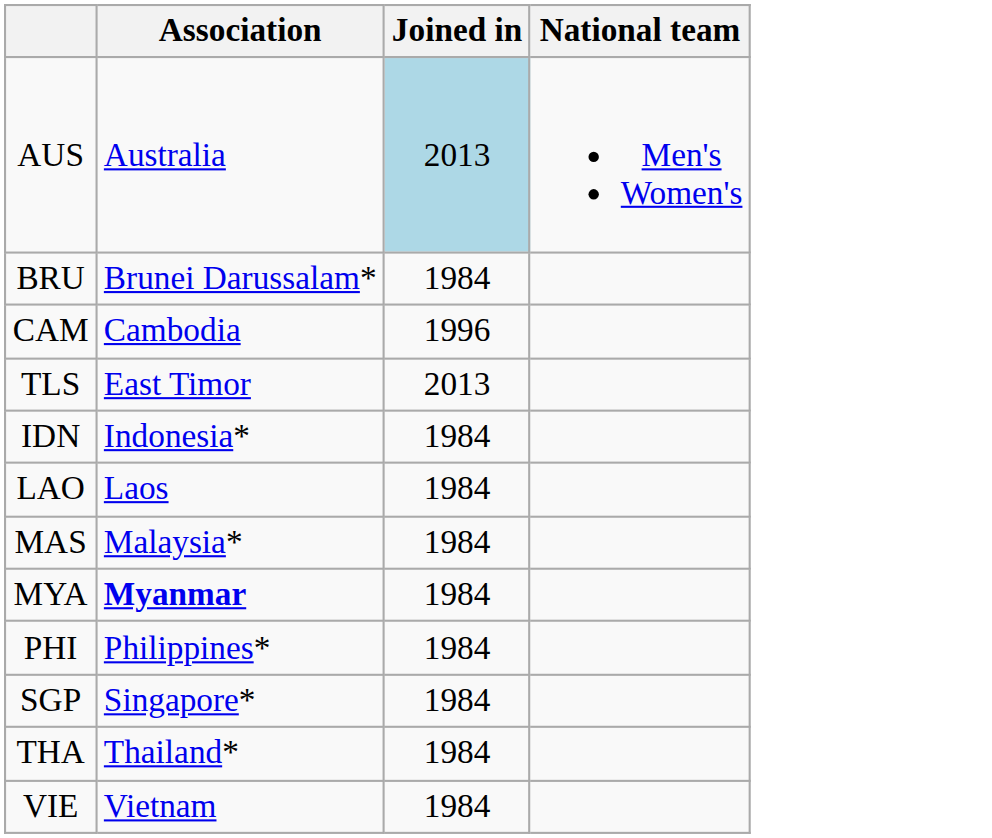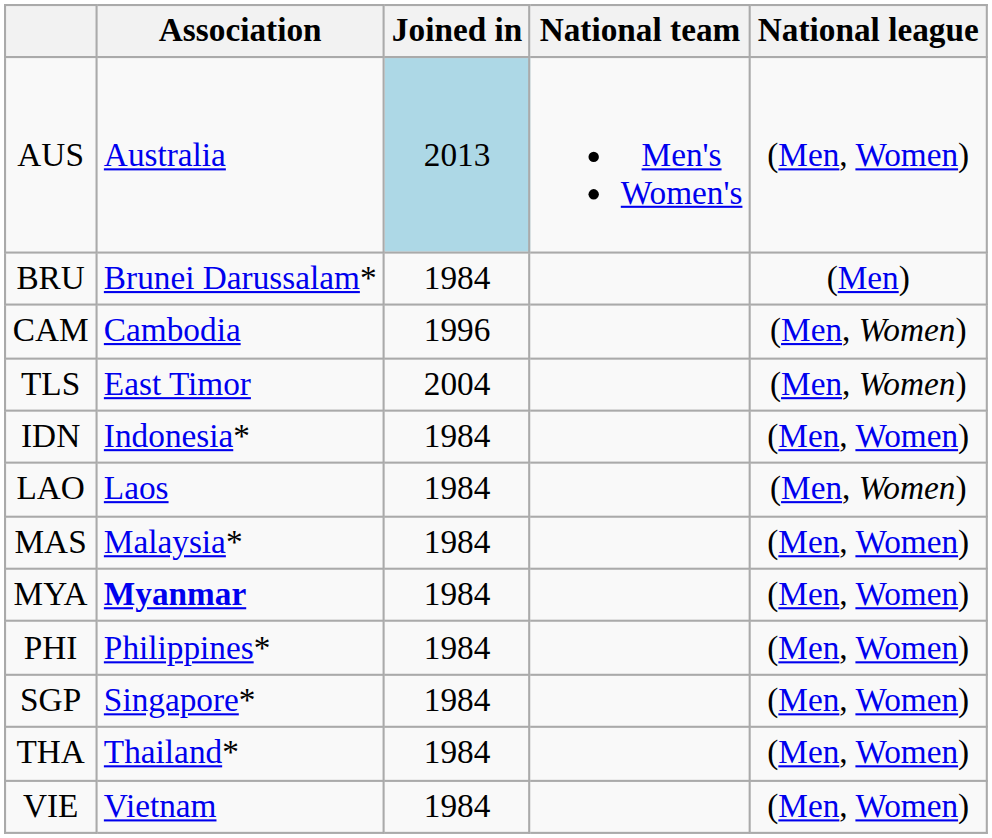+ column: (868, 30)
(457, 383) 2013 -> (457, 383) 2004
